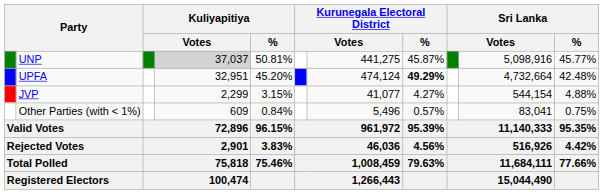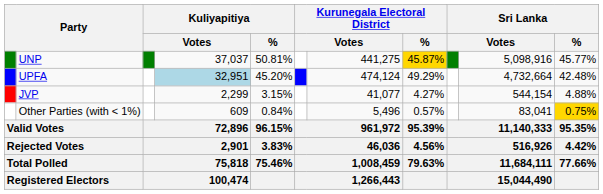(232, 59) lightgrey background -> (232, 59) no background
(426, 59) no background -> (426, 59) gold background
(232, 77) no background -> (232, 77) lightblue background
(426, 77) bold -> (426, 77) normal
(581, 111) no background -> (581, 111) gold background
